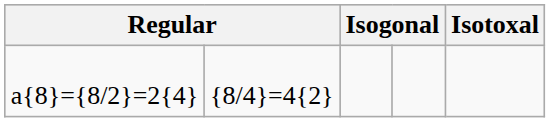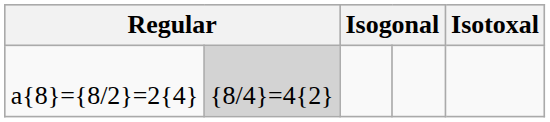(272, 95) no background -> (272, 95) lightgrey background
